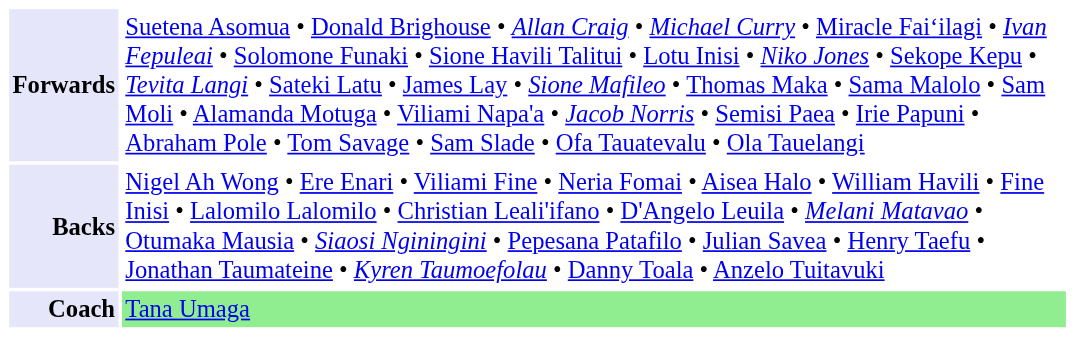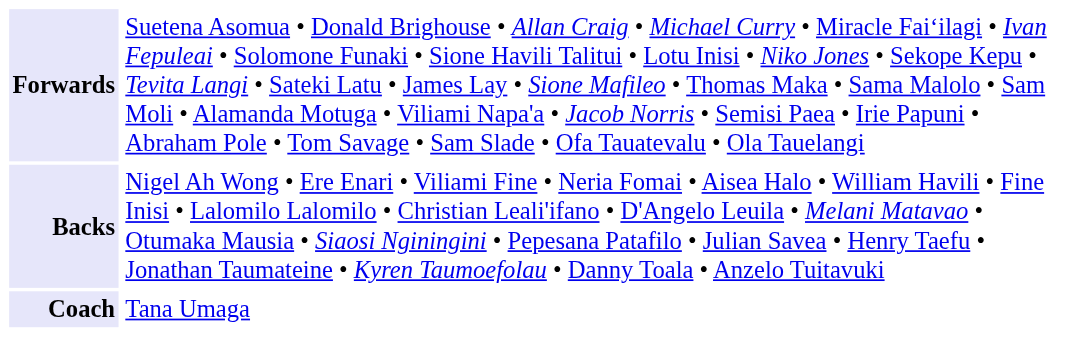(188, 308) lightgreen background -> (188, 308) no background
